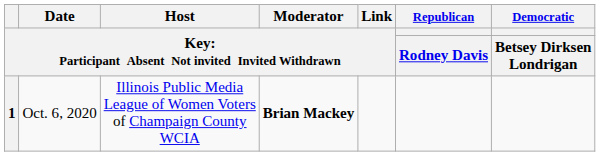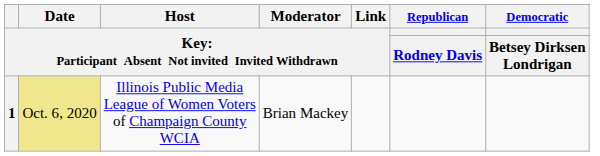(60, 113) no background -> (60, 113) khaki background
(308, 113) bold -> (306, 113) normal
